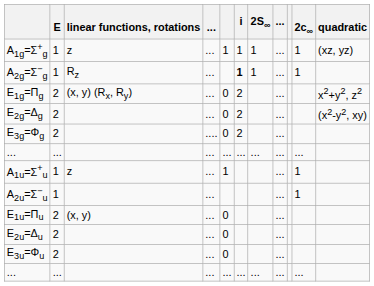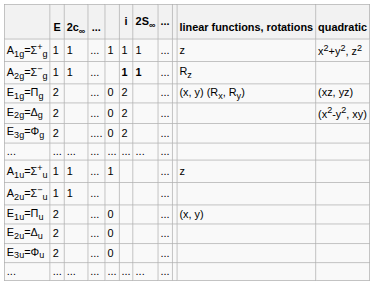columns swapped: (304, 29) <-> (134, 27)
(336, 50) (xz, yz) -> (340, 50) x2+y2, z2
(254, 72) normal -> (139, 72) bold
(340, 93) x2+y2, z2 -> (336, 93) (xz, yz)
